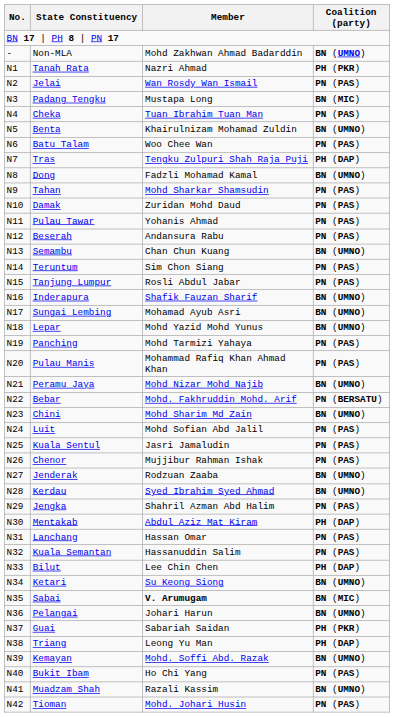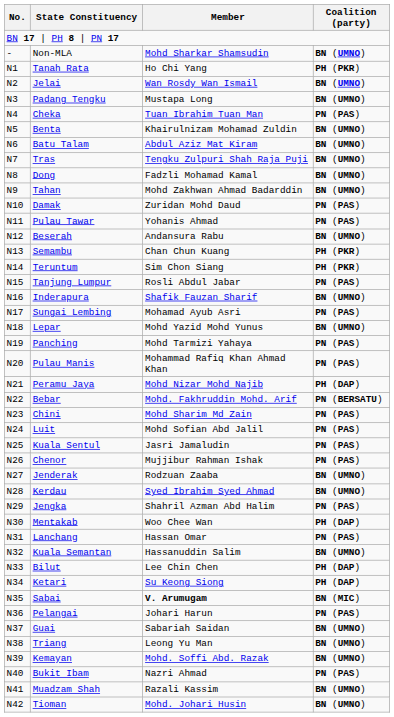(224, 53) Mohd Zakhwan Ahmad Badarddin -> (207, 53) Mohd Sharkar Shamsudin
(176, 69) Nazri Ahmad -> (176, 69) Ho Chi Yang
(338, 84) PN (PAS) -> (340, 84) BN (UMNO)
(338, 99) BN (MIC) -> (340, 99) BN (UMNO)
(179, 145) Woo Chee Wan -> (201, 145) Abdul Aziz Mat Kiram
(338, 145) PN (PAS) -> (340, 145) BN (UMNO)
(338, 160) PH (DAP) -> (340, 160) BN (UMNO)
(207, 191) Mohd Sharkar Shamsudin -> (224, 191) Mohd Zakhwan Ahmad Badarddin
(338, 191) PN (PAS) -> (340, 191) BN (UMNO)
(338, 236) PN (PAS) -> (340, 236) BN (UMNO)
(340, 252) BN (UMNO) -> (338, 252) PH (PKR)
(338, 267) PN (PAS) -> (338, 267) PH (PKR)
(340, 313) BN (UMNO) -> (338, 313) PN (PAS)
(340, 384) BN (UMNO) -> (338, 384) PH (DAP)
(340, 415) BN (UMNO) -> (338, 415) PN (PAS)
(201, 522) Abdul Aziz Mat Kiram -> (179, 522) Woo Chee Wan
(338, 552) PN (PAS) -> (340, 552) BN (UMNO)
(340, 583) BN (UMNO) -> (338, 583) PH (DAP)
(340, 613) BN (UMNO) -> (338, 613) PN (PAS)
(338, 629) PH (PKR) -> (340, 629) BN (UMNO)
(338, 644) PH (DAP) -> (340, 644) BN (UMNO)
(176, 674) Ho Chi Yang -> (176, 674) Nazri Ahmad
(338, 705) PN (PAS) -> (340, 705) BN (UMNO)
